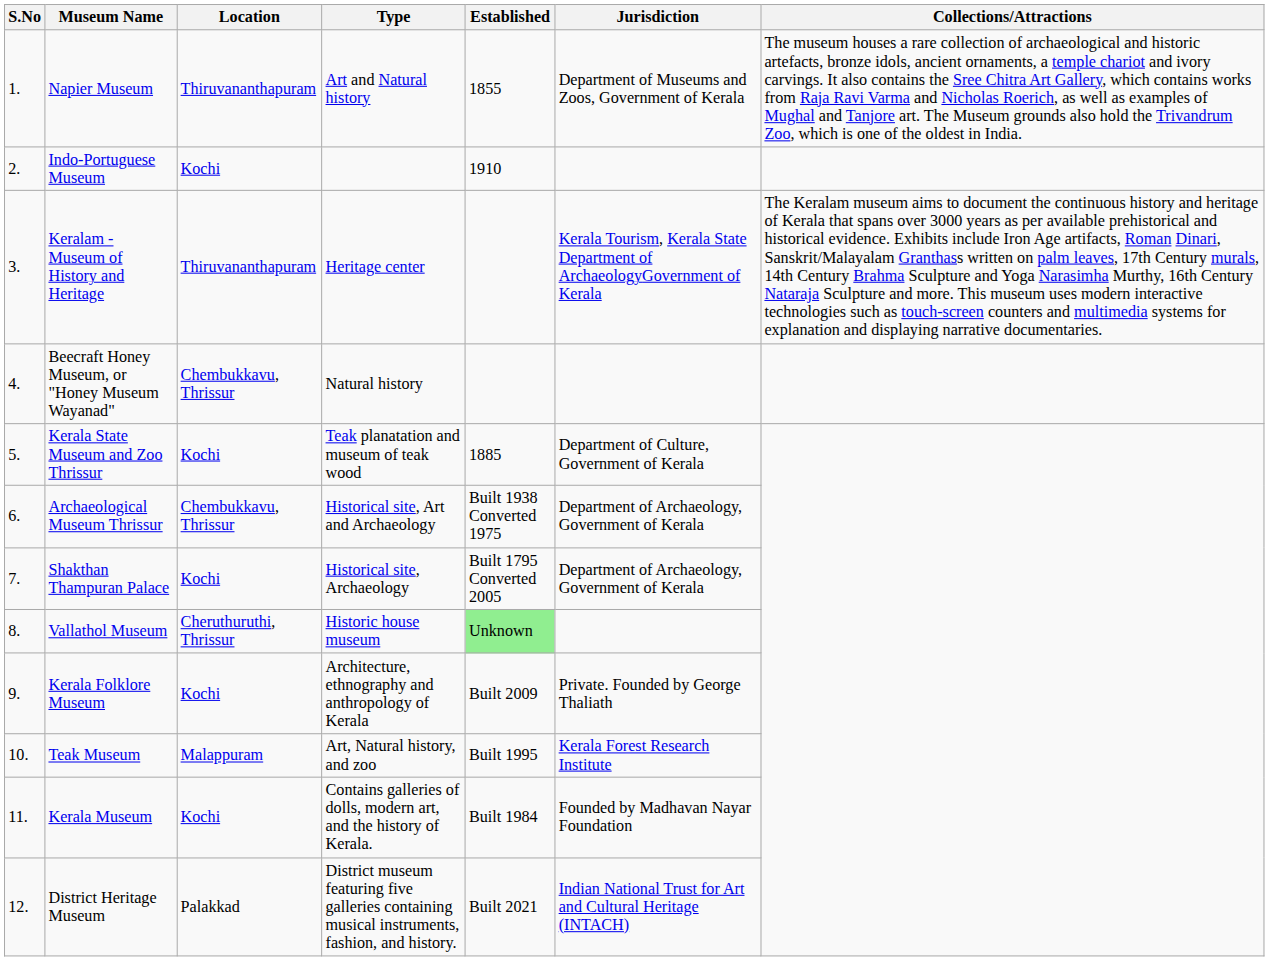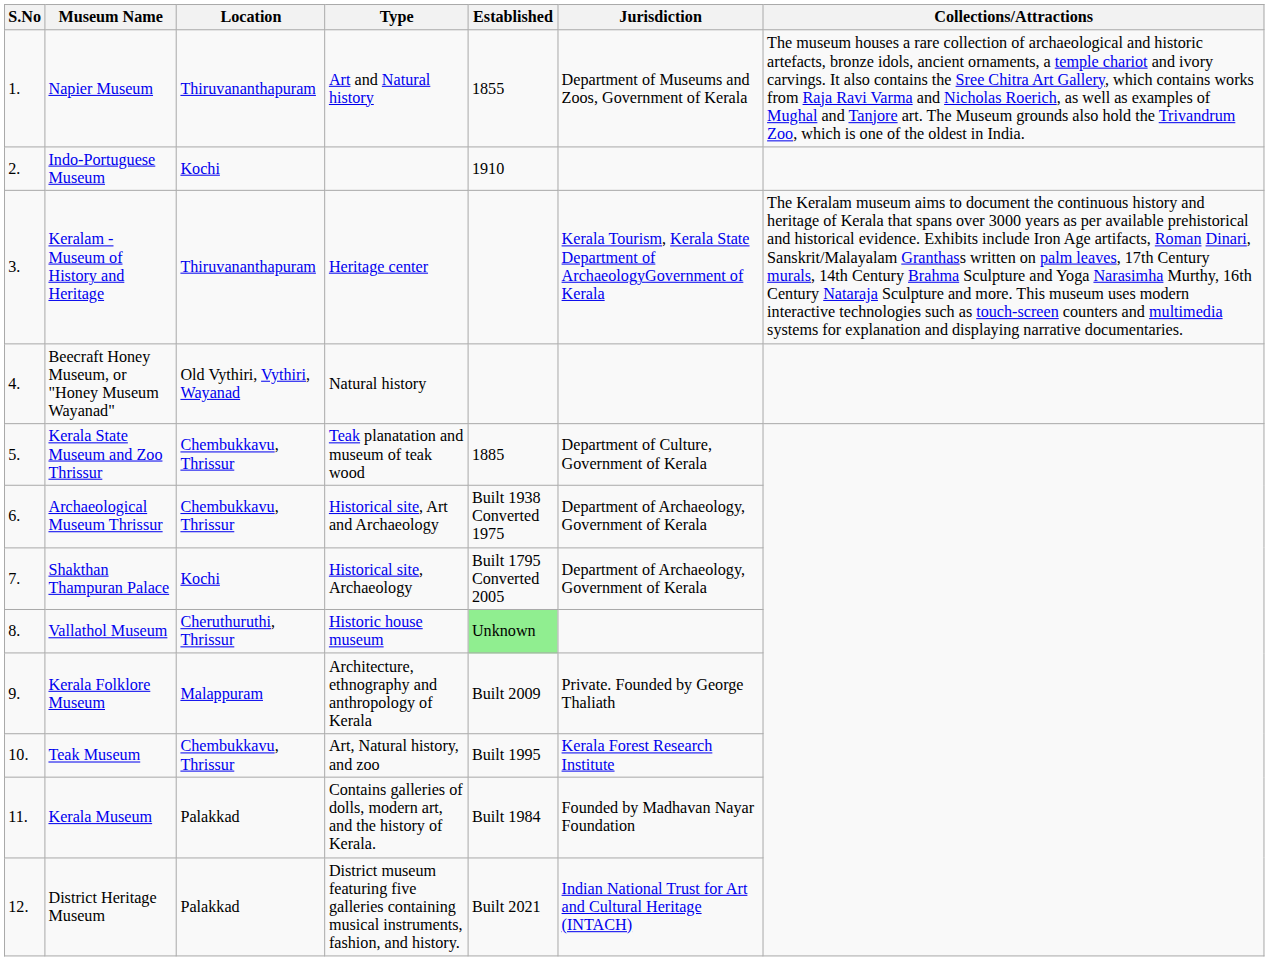(230, 383) Chembukkavu, Thrissur -> (245, 383) Old Vythiri, Vythiri, Wayanad
(200, 454) Kochi -> (230, 454) Chembukkavu, Thrissur
(200, 693) Kochi -> (222, 693) Malappuram
(222, 755) Malappuram -> (230, 755) Chembukkavu, Thrissur
(200, 817) Kochi -> (210, 817) Palakkad
